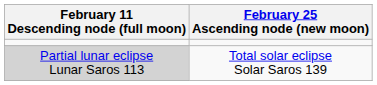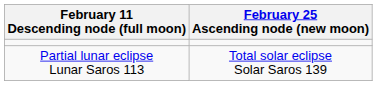(97, 63) lightgrey background -> (97, 63) no background
